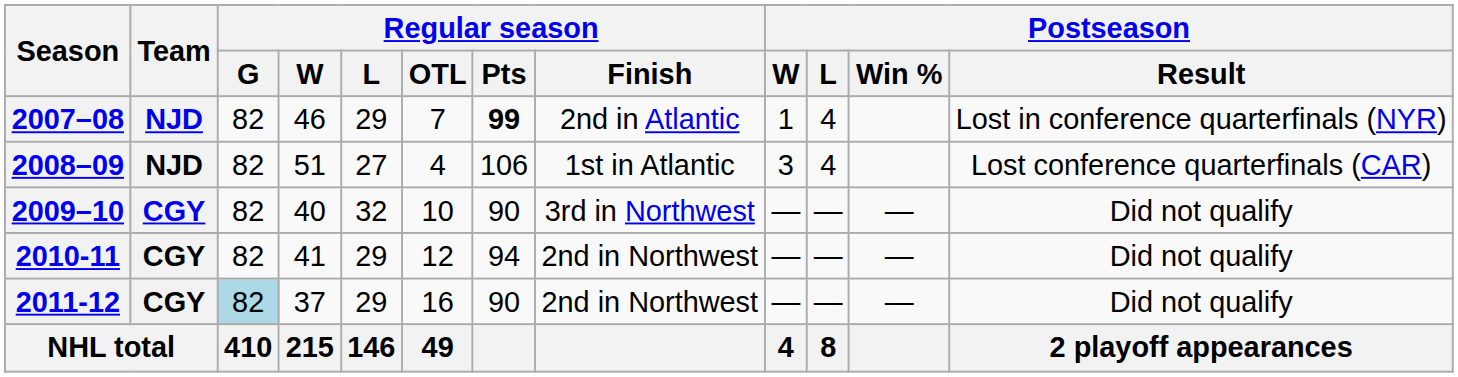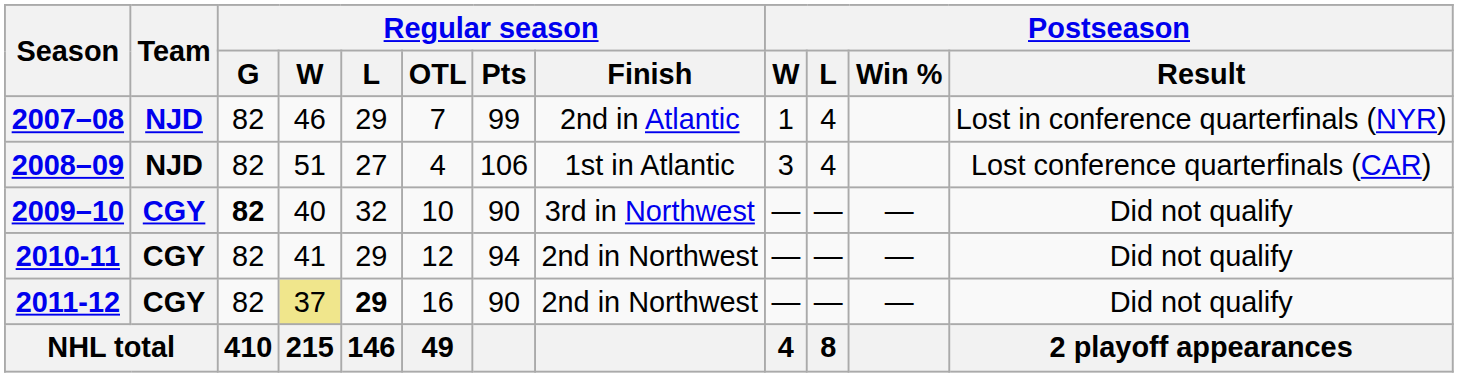(504, 119) bold -> (504, 119) normal
(248, 211) normal -> (248, 211) bold
(248, 302) lightblue background -> (248, 302) no background
(310, 302) no background -> (310, 302) khaki background
(371, 302) normal -> (371, 302) bold
